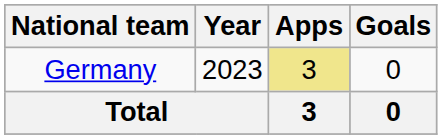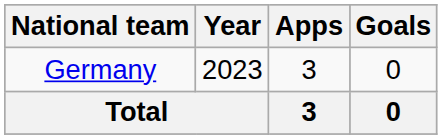(309, 69) khaki background -> (309, 69) no background
